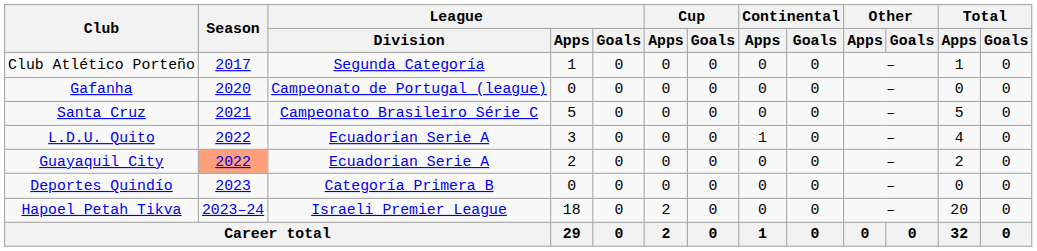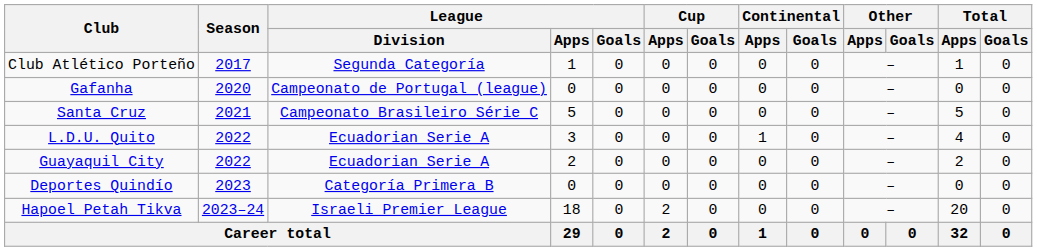(233, 162) lightsalmon background -> (233, 162) no background
